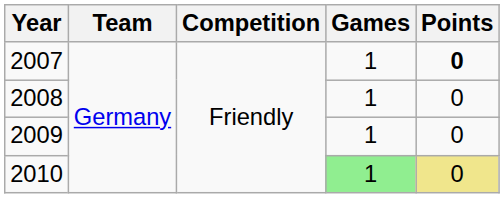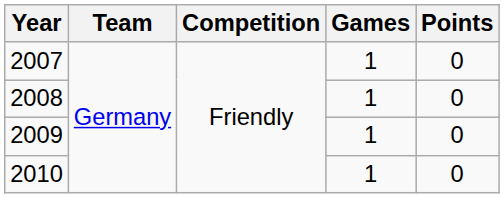(457, 60) bold -> (457, 60) normal
(371, 173) lightgreen background -> (371, 173) no background
(457, 173) khaki background -> (457, 173) no background
